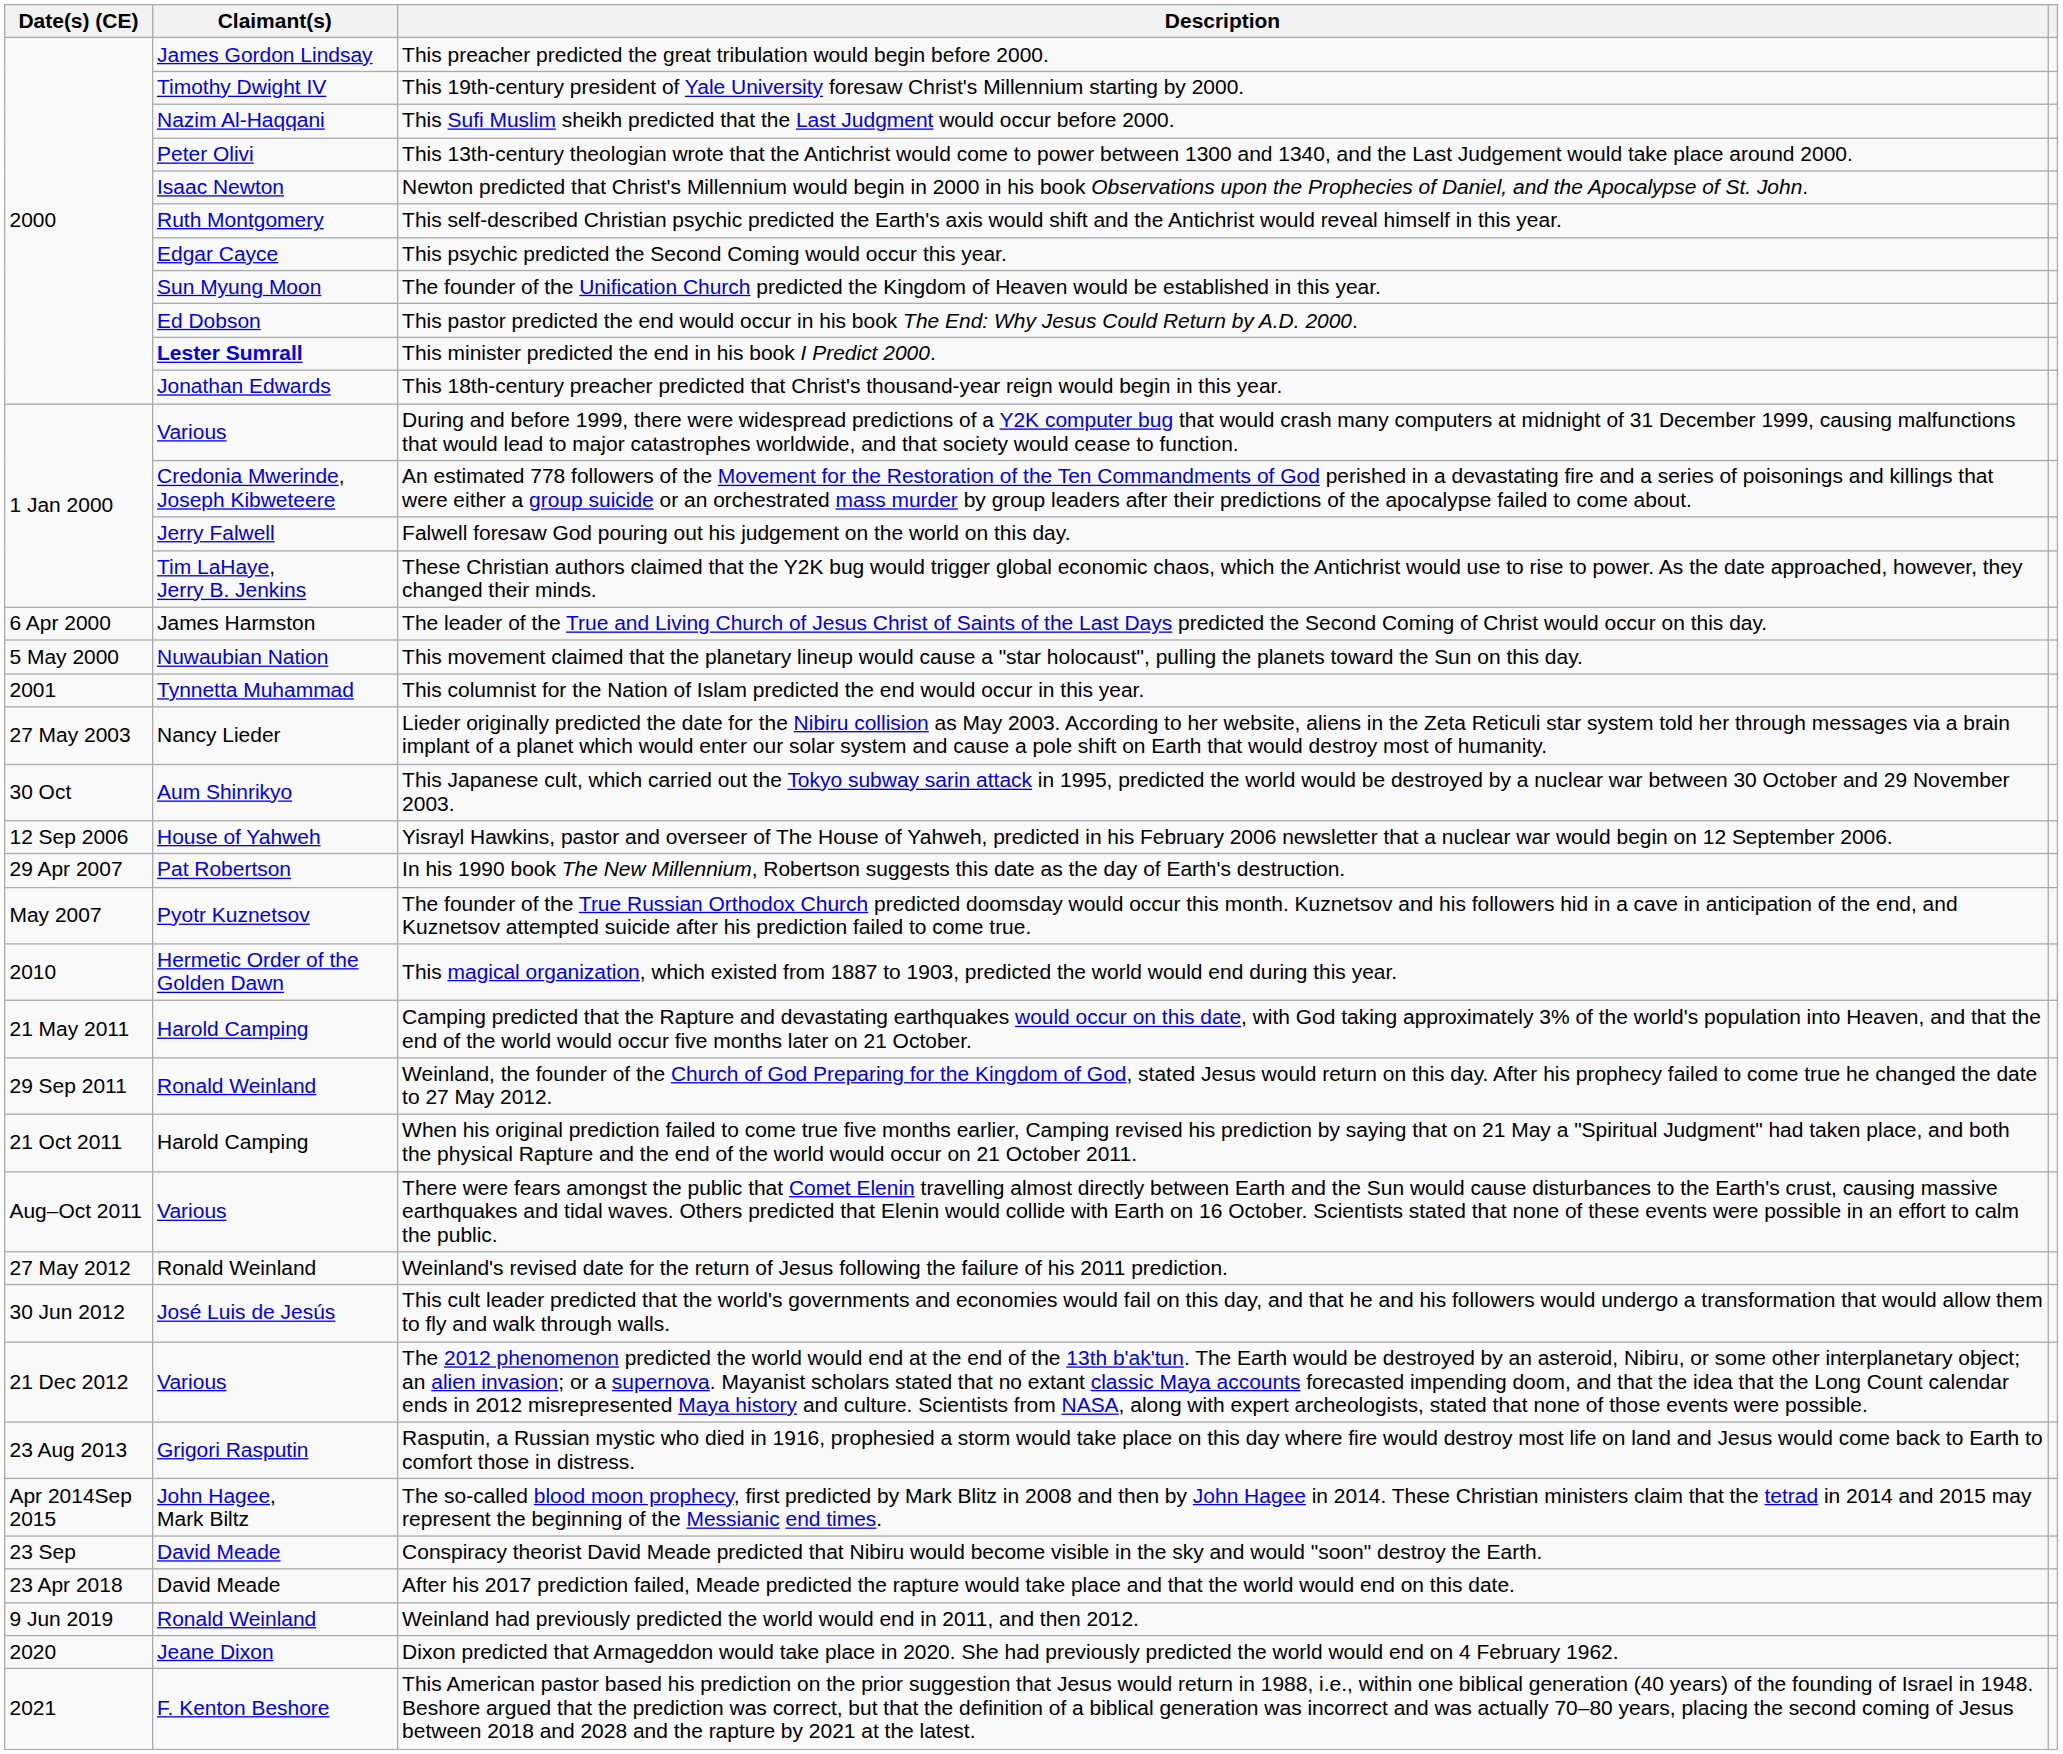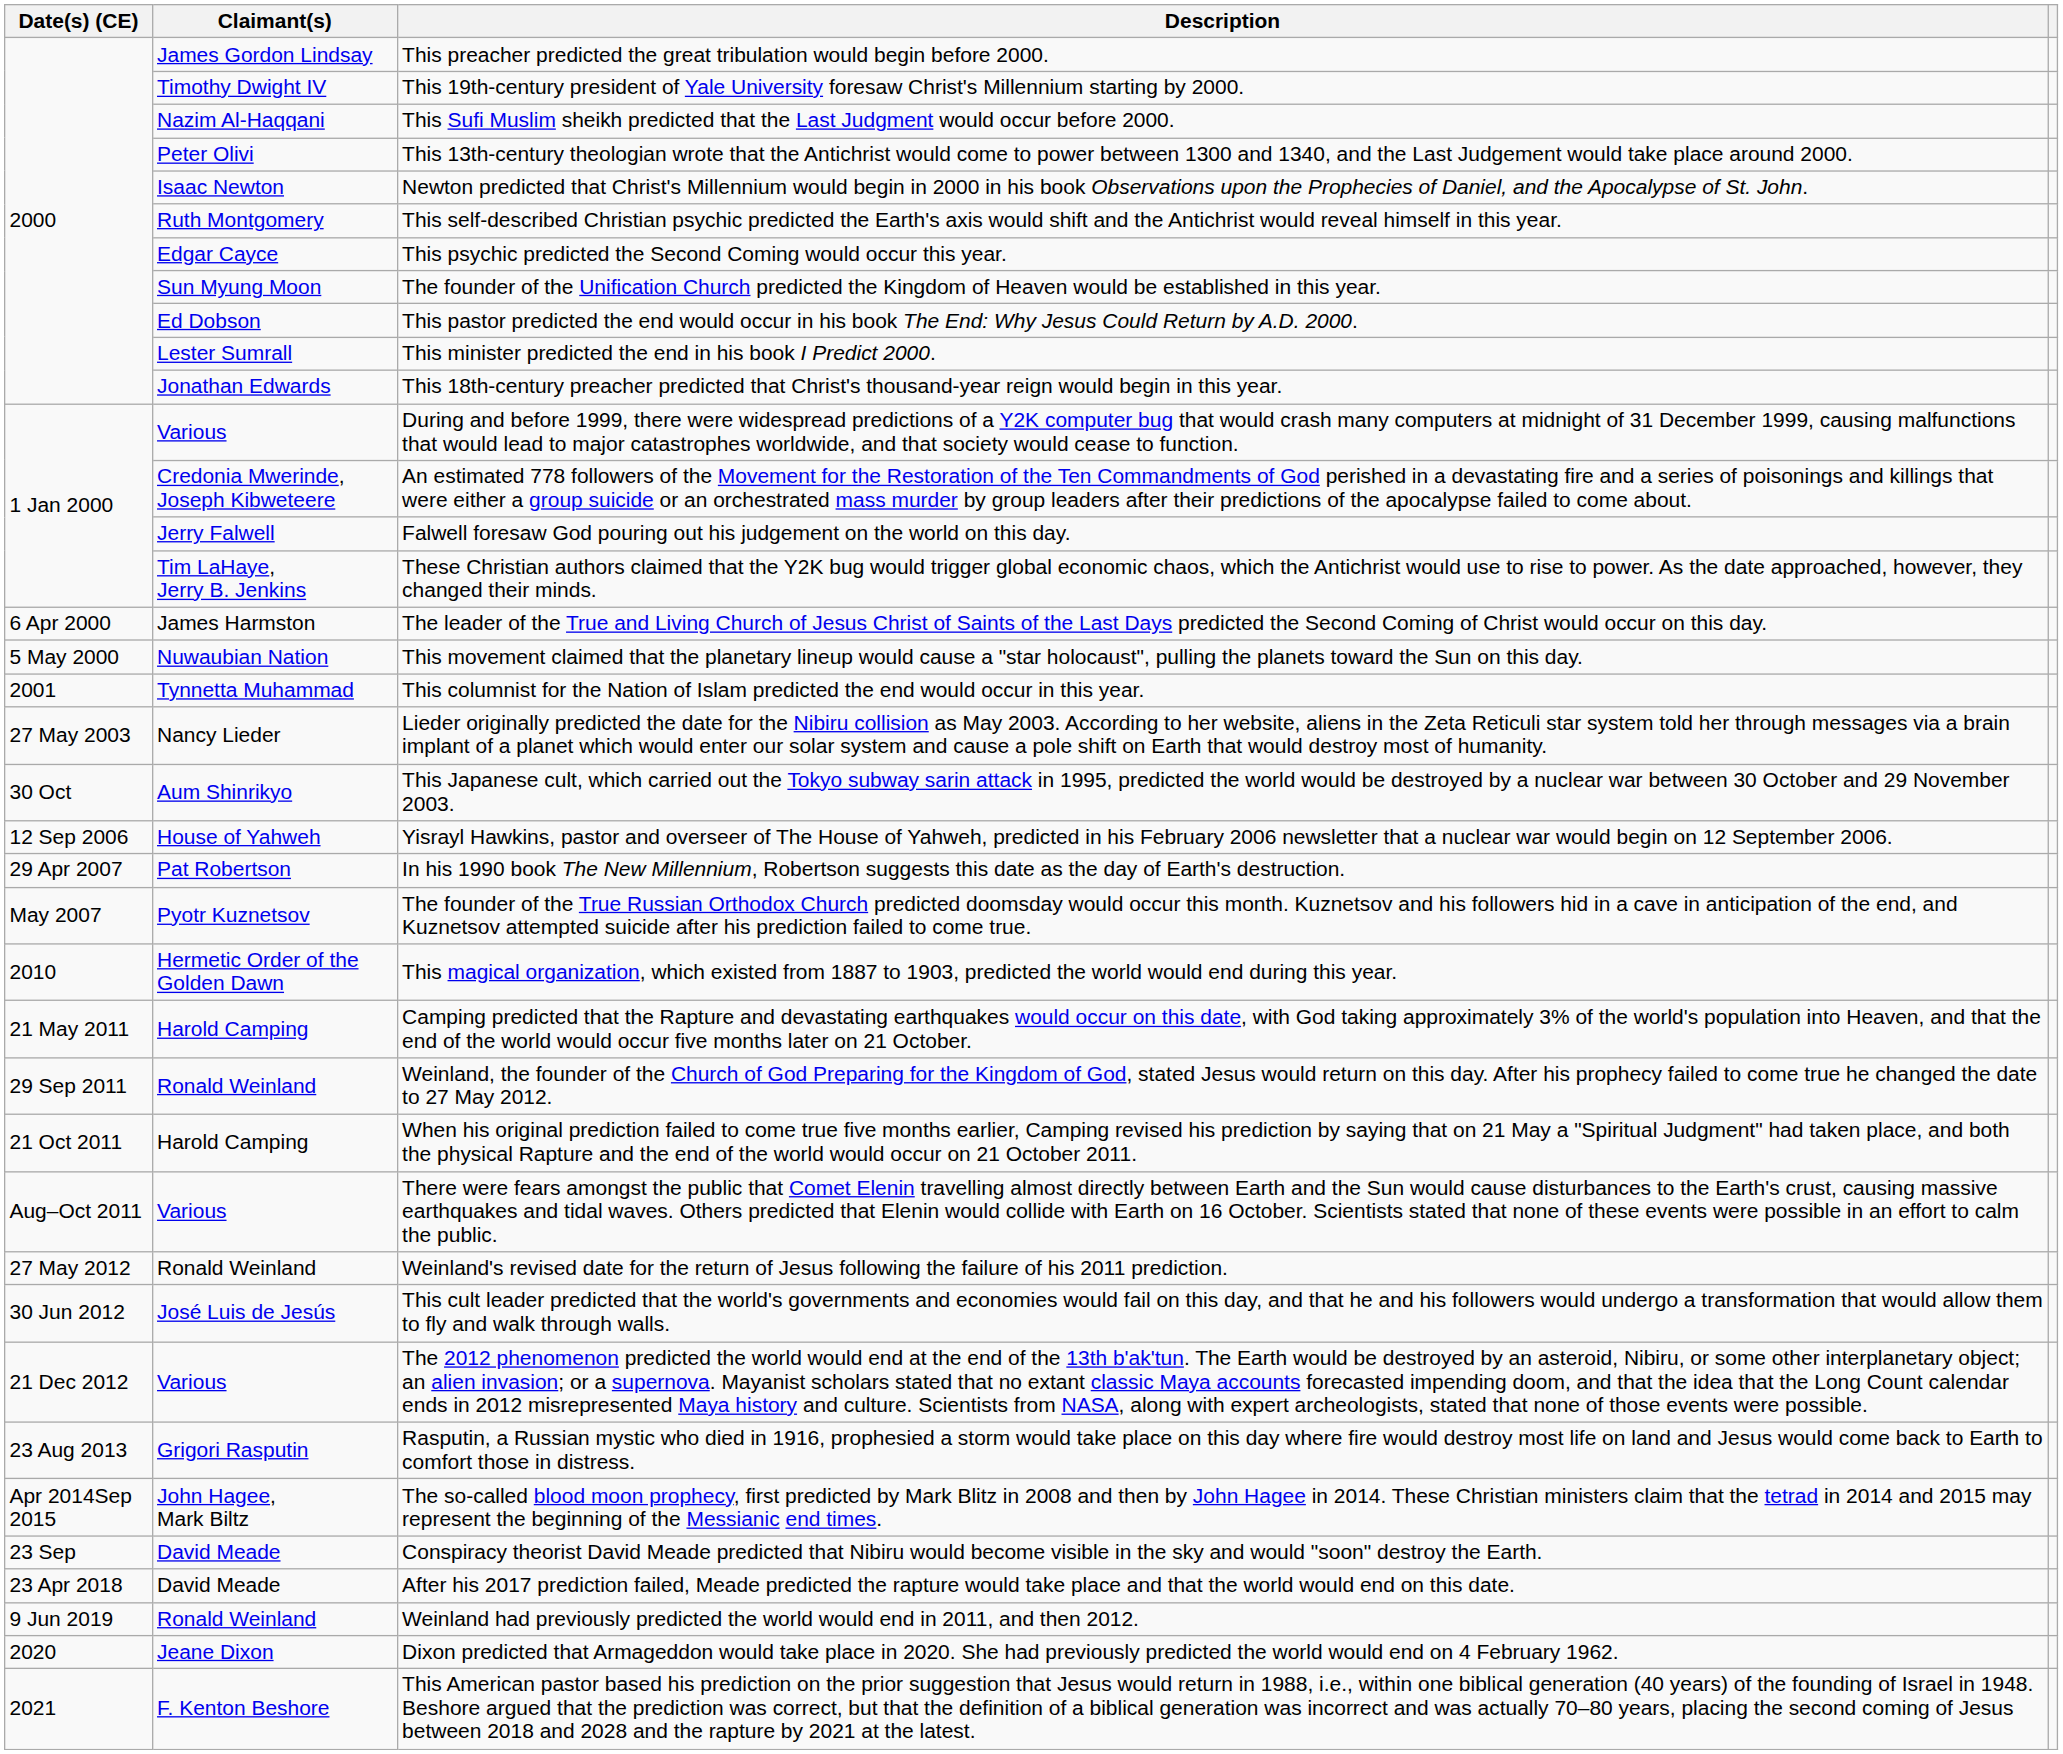(230, 353) bold -> (225, 353) normal
